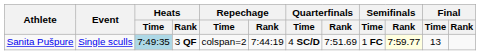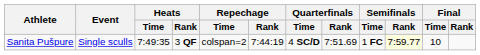(153, 43) lightblue background -> (153, 43) no background
(435, 43) 13 -> (435, 43) 10
